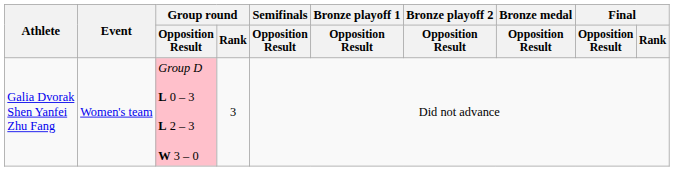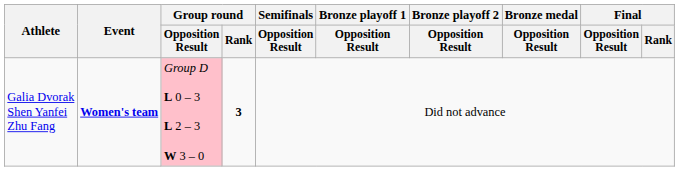(116, 112) normal -> (119, 112) bold
(233, 112) normal -> (239, 112) bold
